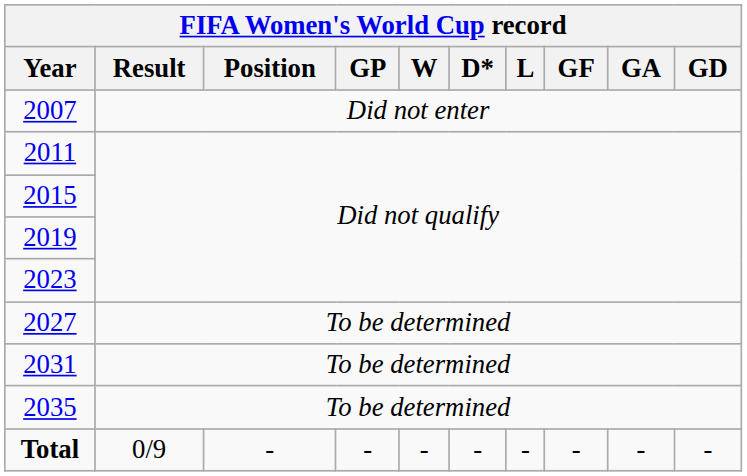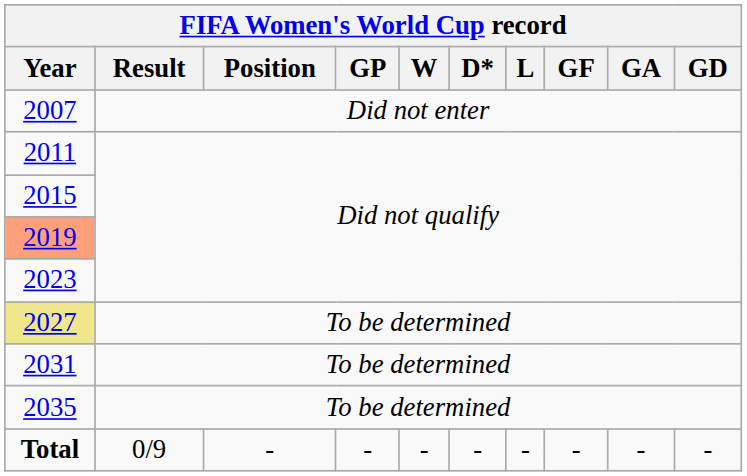(50, 237) no background -> (50, 237) lightsalmon background
(50, 322) no background -> (50, 322) khaki background
